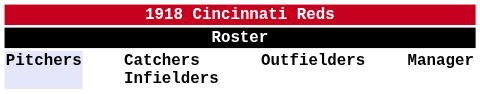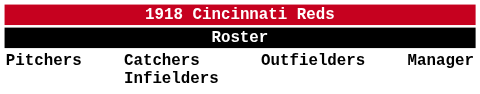(44, 61) lavender background -> (44, 61) no background
